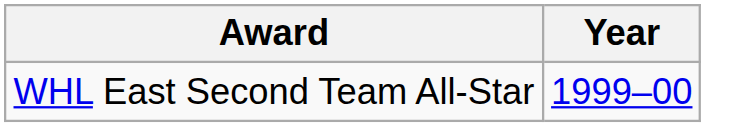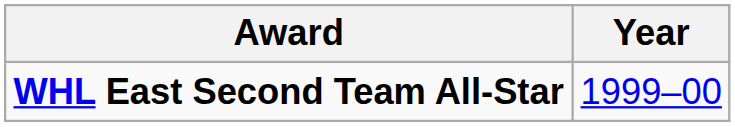(274, 90) normal -> (289, 90) bold
